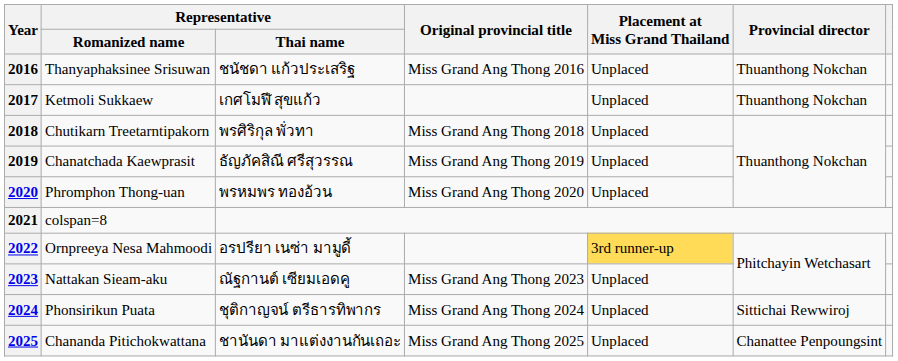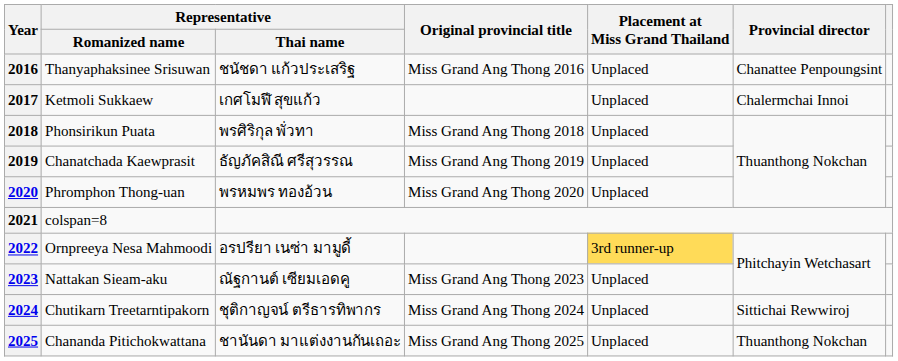(802, 69) Thuanthong Nokchan -> (809, 69) Chanattee Penpoungsint
(802, 100) Thuanthong Nokchan -> (793, 100) Chalermchai Innoi
(127, 131) Chutikarn Treetarntipakorn -> (100, 131) Phonsirikun Puata
(100, 309) Phonsirikun Puata -> (127, 309) Chutikarn Treetarntipakorn
(809, 340) Chanattee Penpoungsint -> (802, 340) Thuanthong Nokchan
